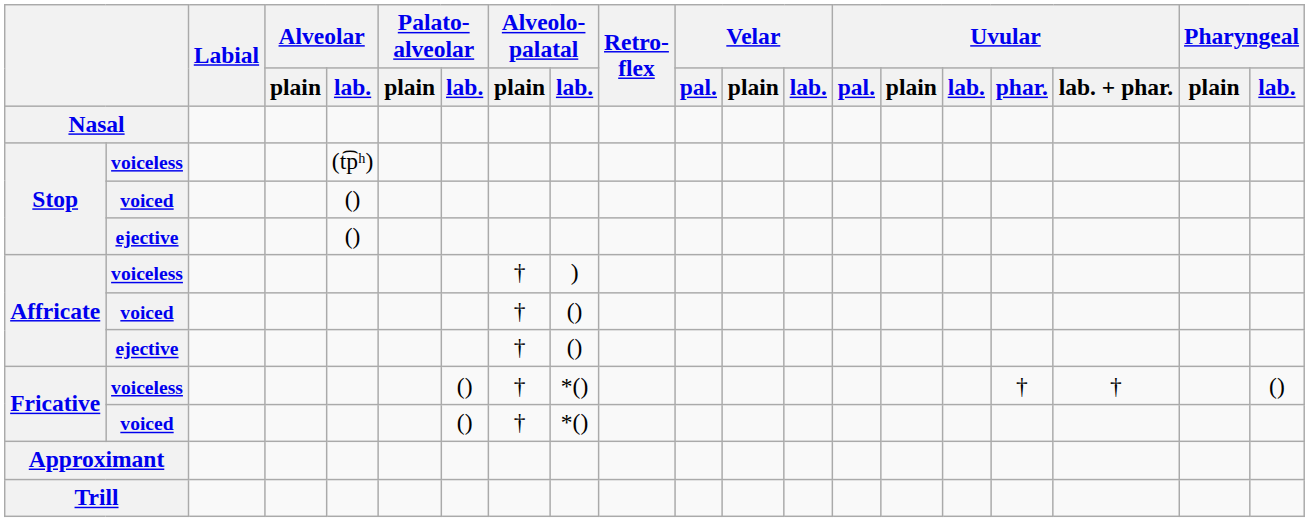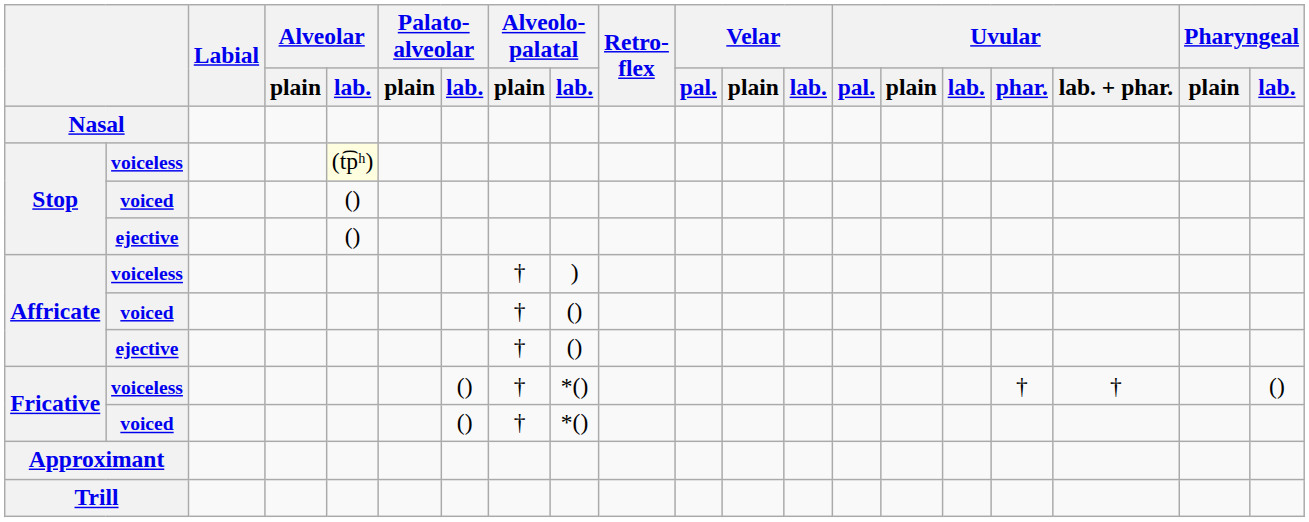(353, 161) no background -> (353, 161) lightyellow background
